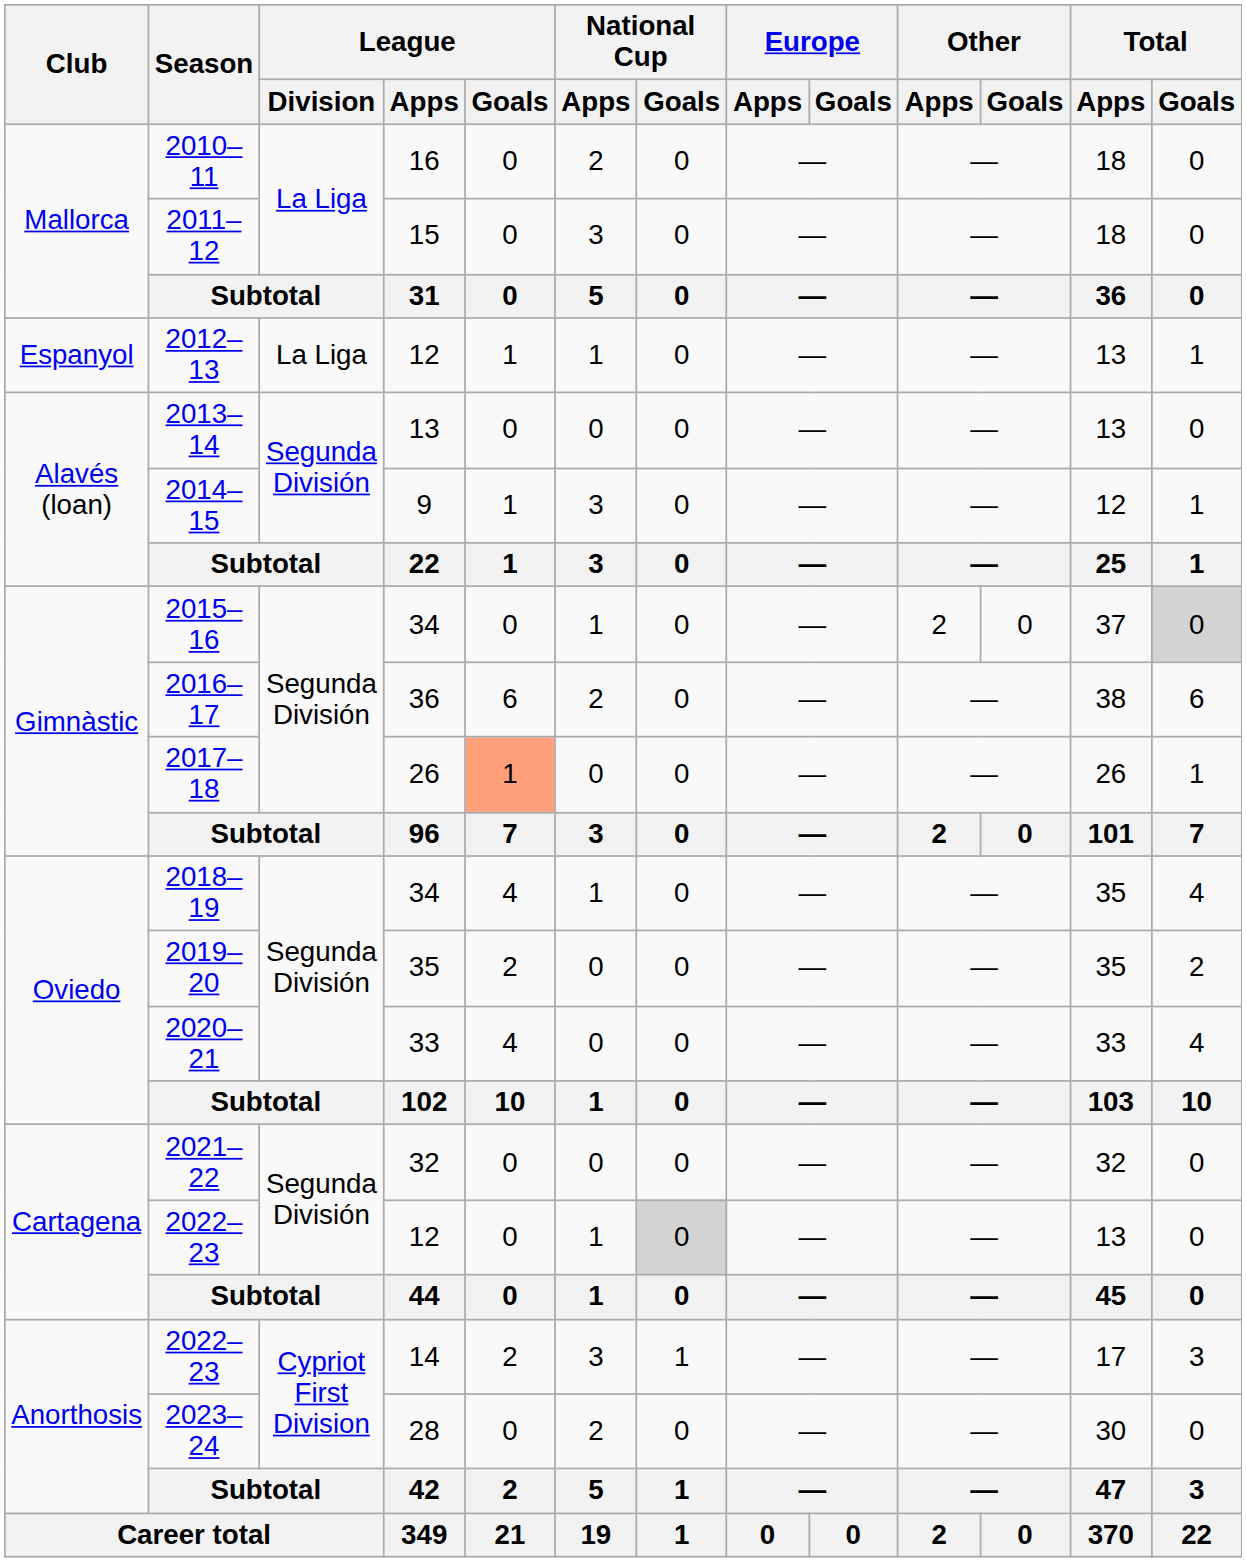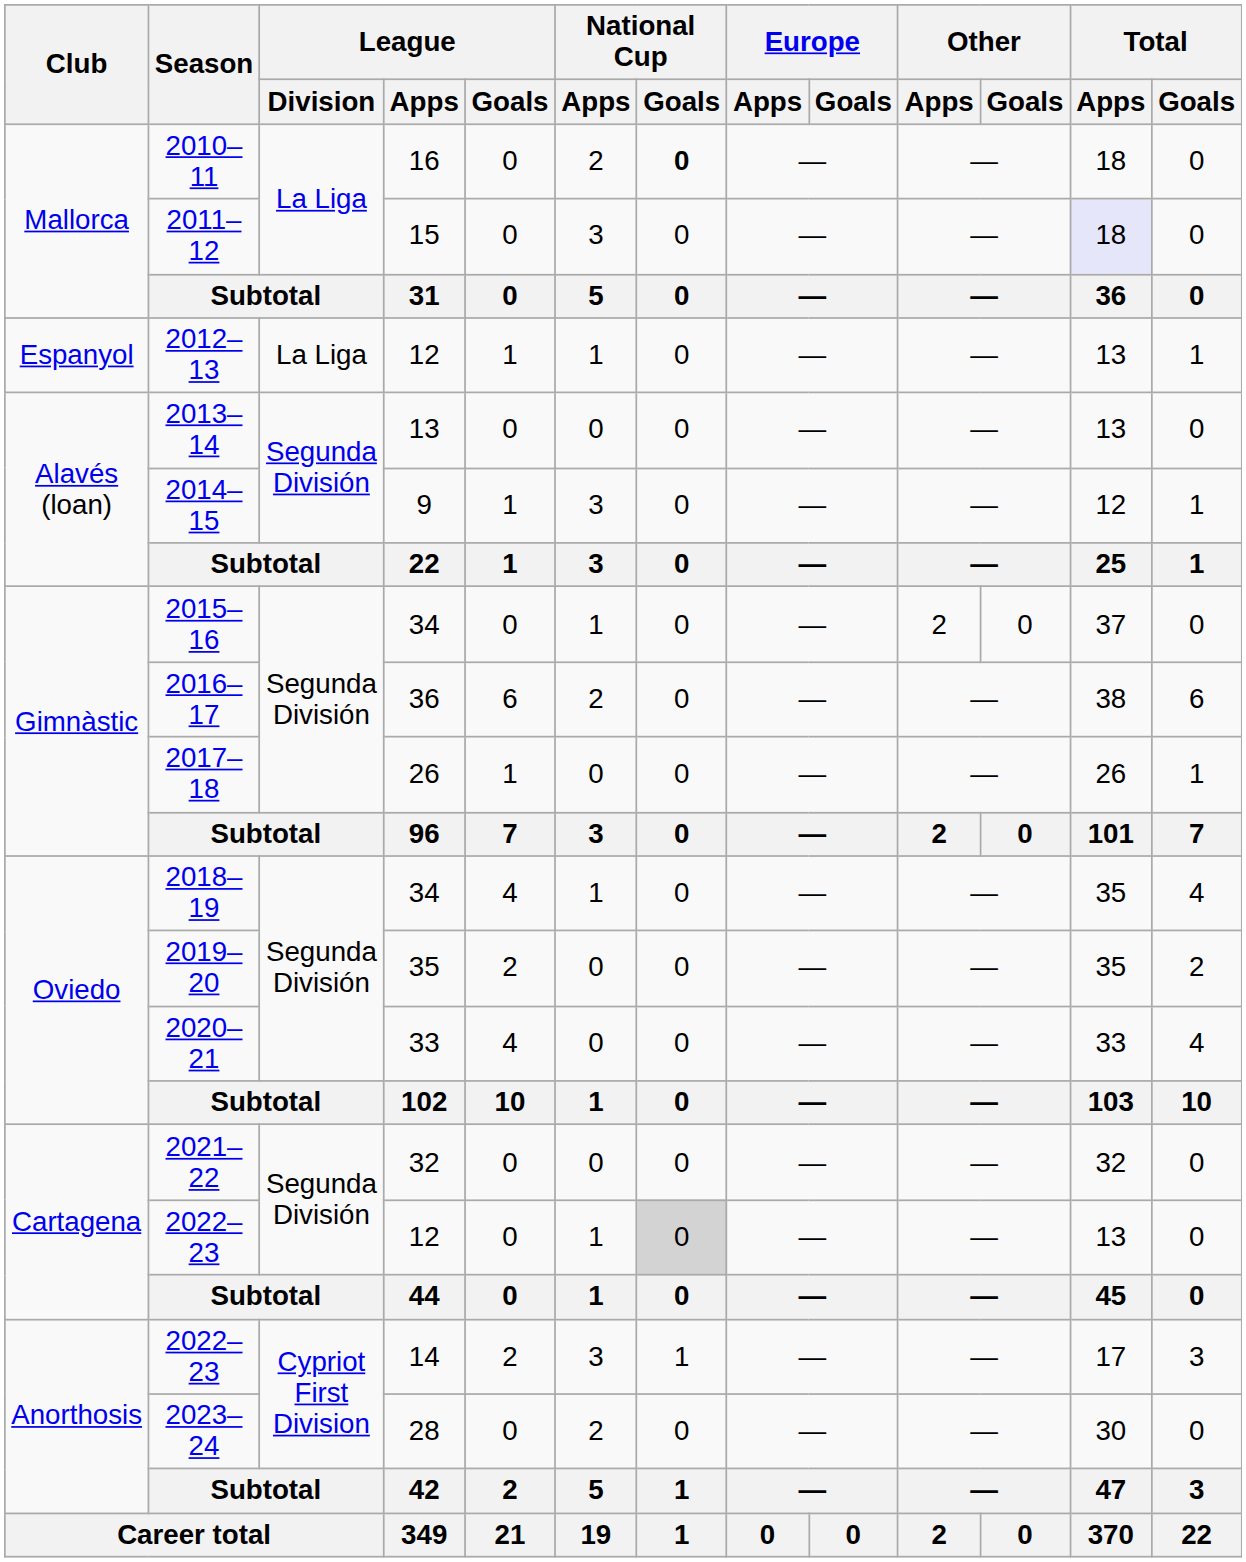(682, 160) normal -> (682, 160) bold
(1111, 235) no background -> (1111, 235) lavender background
(1197, 623) lightgrey background -> (1197, 623) no background
(510, 774) lightsalmon background -> (510, 774) no background
